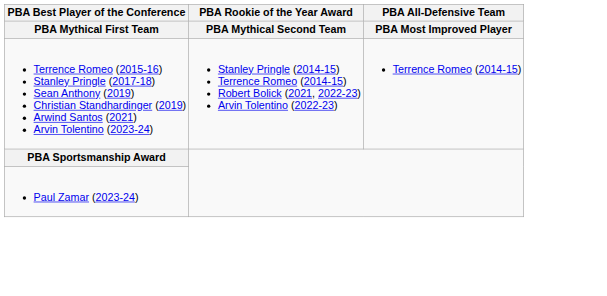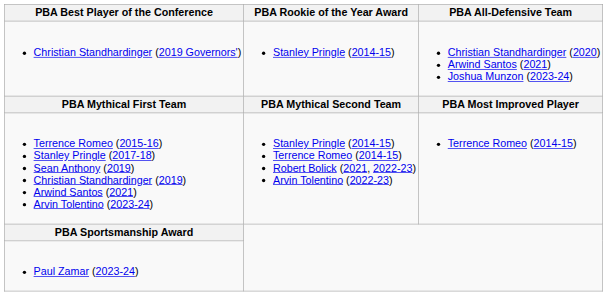+ row: (124, 53)
